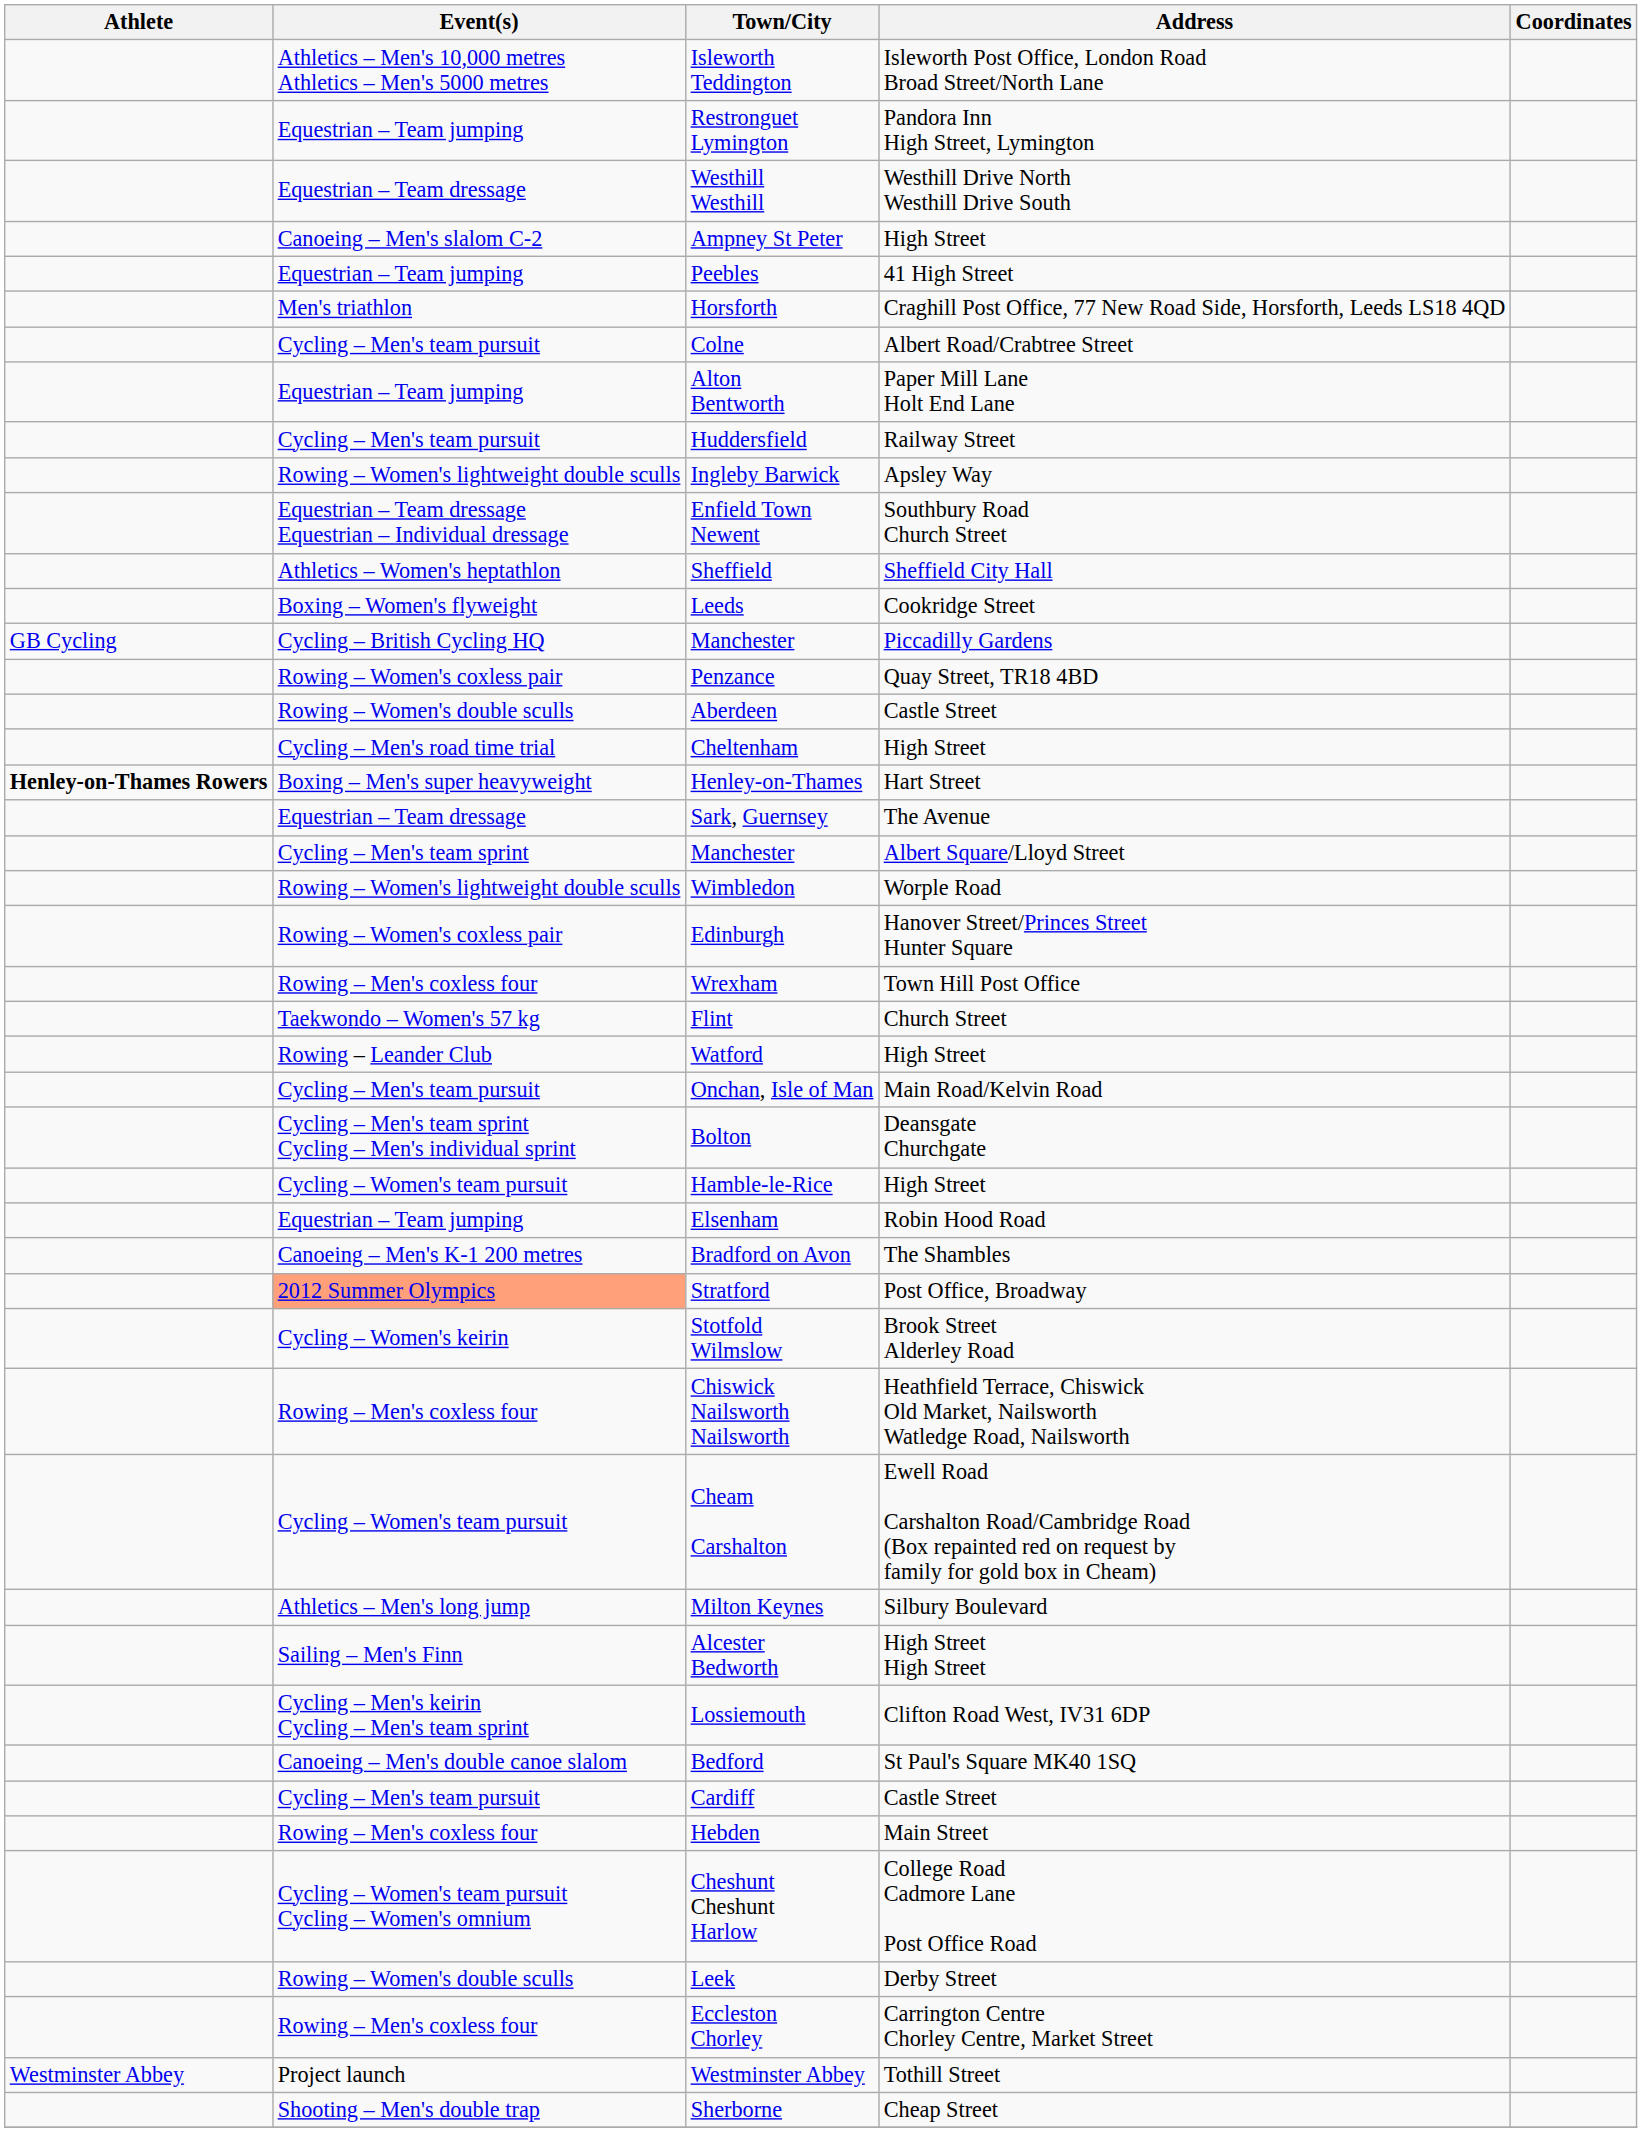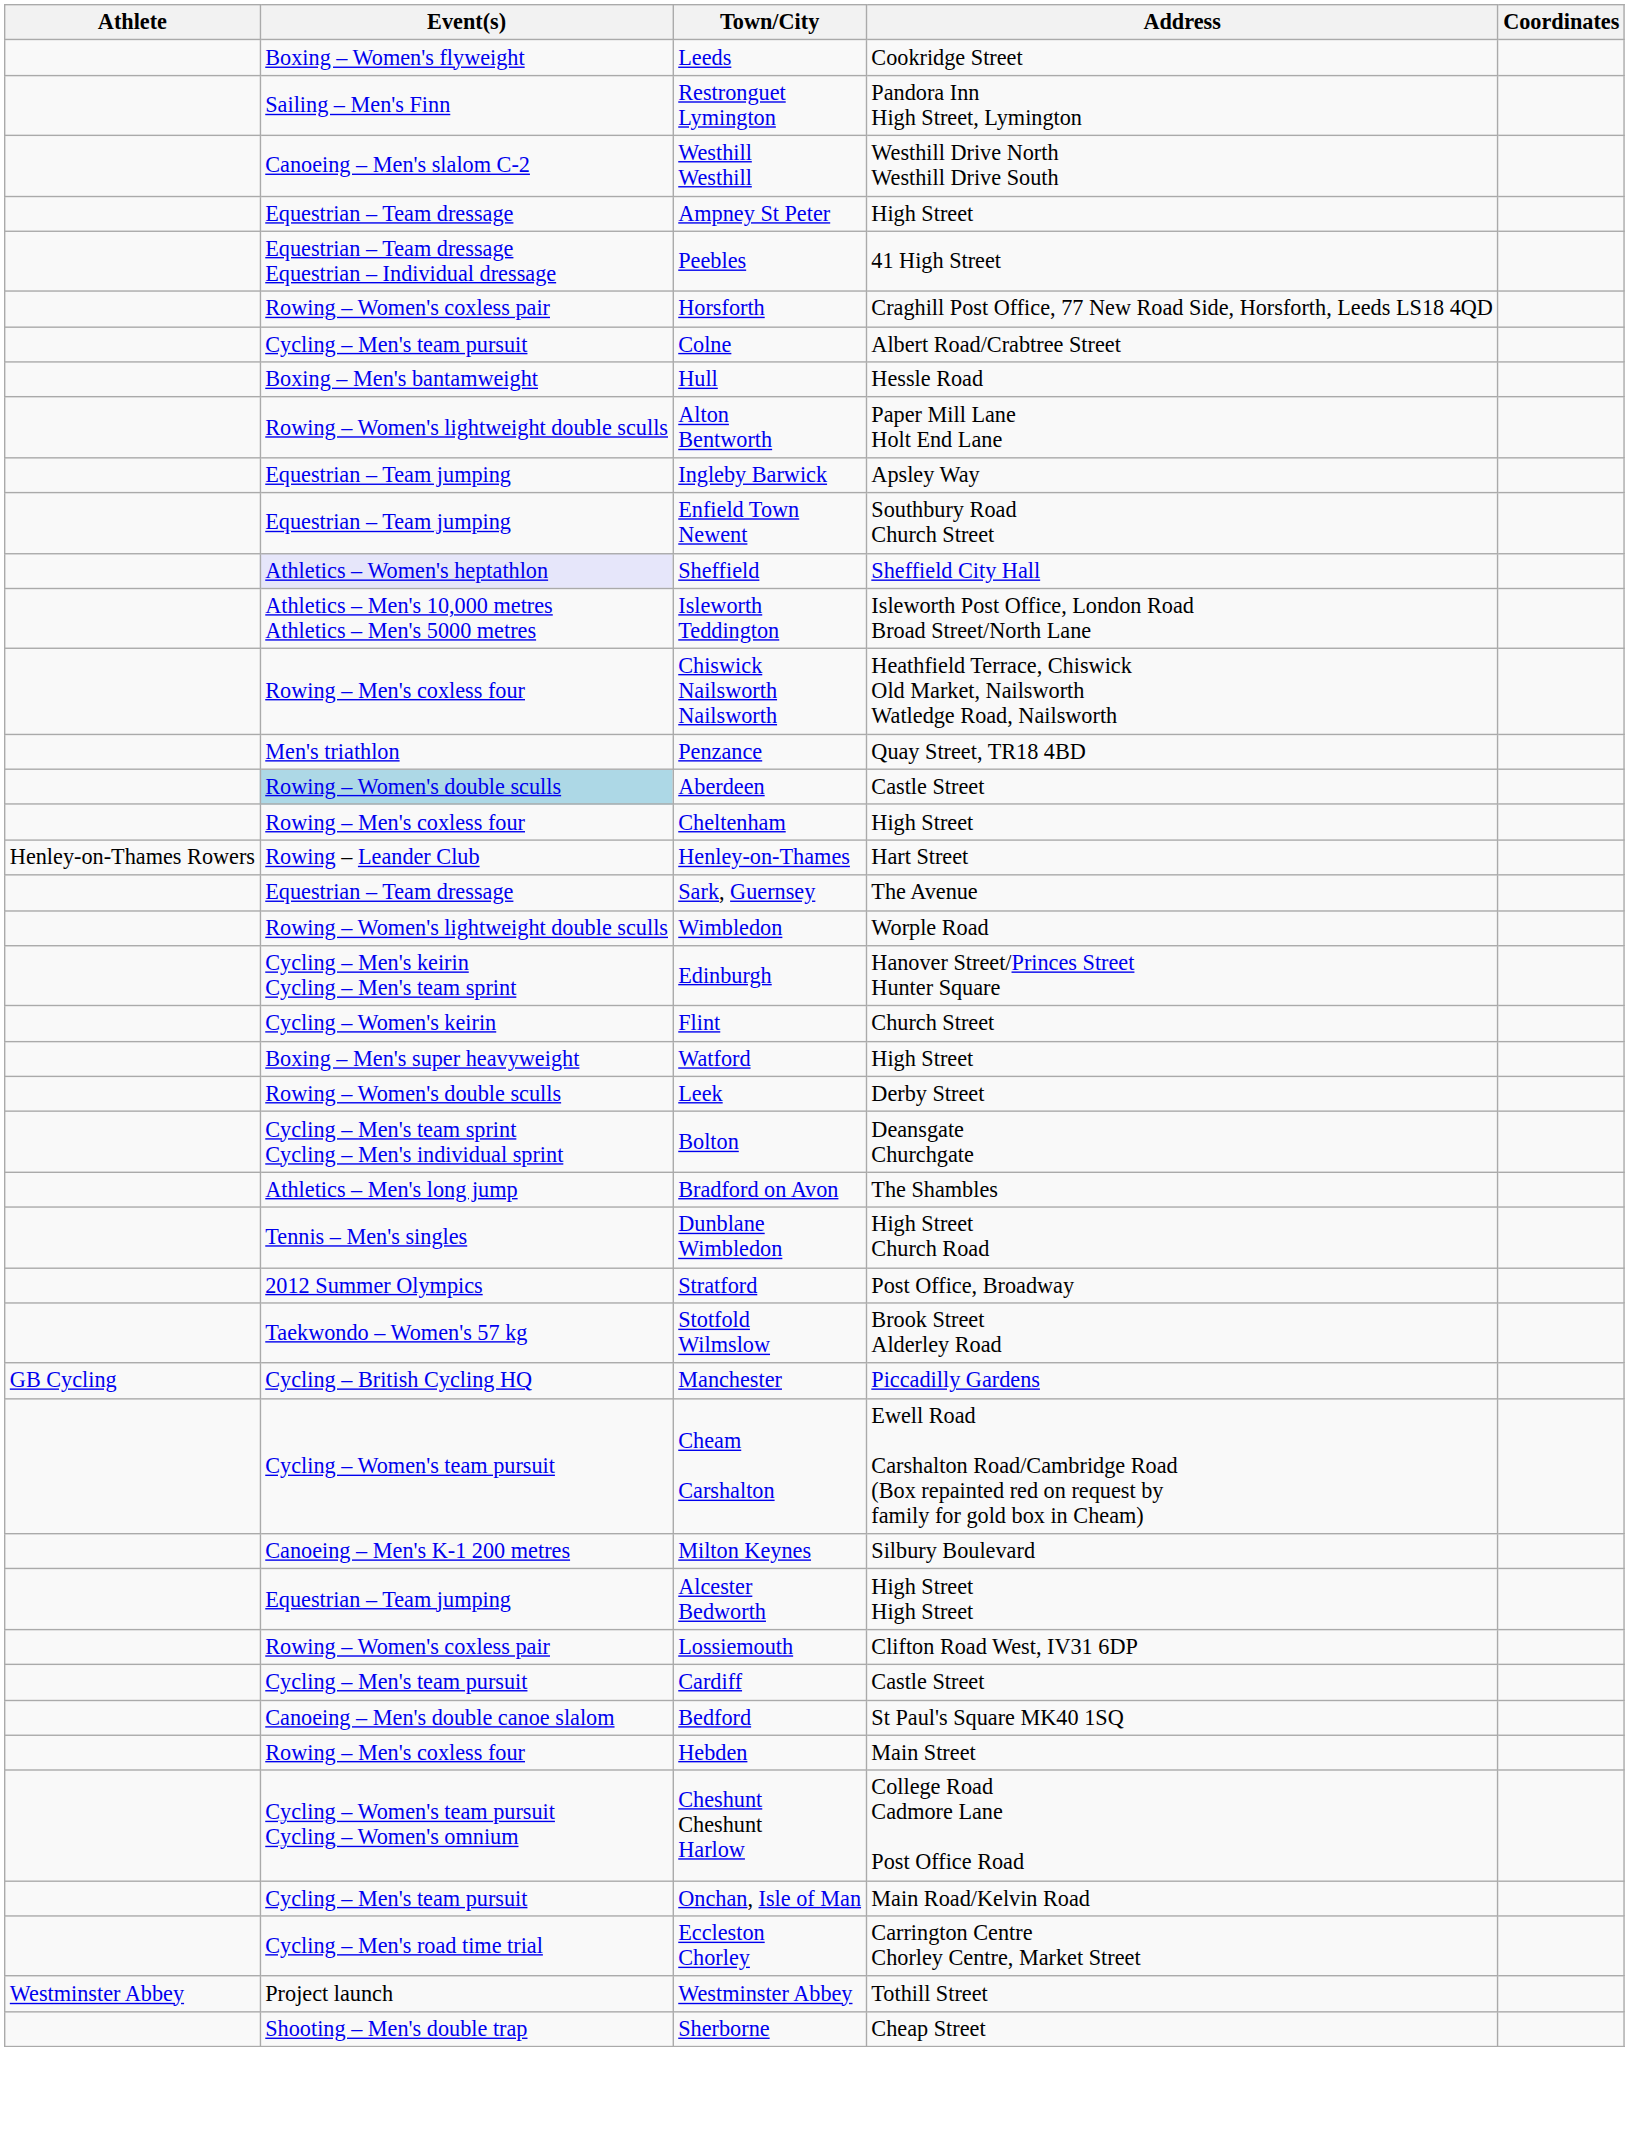rows swapped: (717, 605) <-> (741, 69)
(401, 130) Equestrian – Team jumping -> (358, 105) Sailing – Men's Finn
(402, 190) Equestrian – Team dressage -> (398, 165) Canoeing – Men's slalom C-2
(410, 238) Canoeing – Men's slalom C-2 -> (389, 213) Equestrian – Team dressage
(401, 273) Equestrian – Team jumping -> (411, 261) Equestrian – Team dressage Equestrian – Individual dressage
(345, 308) Men's triathlon -> (408, 308) Rowing – Women's coxless pair
+ row: (698, 379)
(401, 391) Equestrian – Team jumping -> (467, 427) Rowing – Women's lightweight double sculls
- row: (749, 439)
(479, 474) Rowing – Women's lightweight double sculls -> (388, 474) Equestrian – Team jumping
(423, 522) Equestrian – Team dressage Equestrian – Individual dressage -> (388, 522) Equestrian – Team jumping
(419, 570) no background -> (407, 570) lavender background
rows swapped: (743, 641) <-> (740, 1411)
(420, 676) Rowing – Women's coxless pair -> (332, 751) Men's triathlon
(426, 711) no background -> (413, 786) lightblue background
(416, 746) Cycling – Men's road time trial -> (395, 821) Rowing – Men's coxless four
(139, 782) bold -> (132, 857) normal
(435, 782) Boxing – Men's super heavyweight -> (372, 857) Rowing – Leander Club
- row: (743, 852)
(420, 935) Rowing – Women's coxless pair -> (391, 975) Cycling – Men's keirin Cycling – Men's team sprint
- row: (734, 983)
(409, 1018) Taekwondo – Women's 57 kg -> (381, 1023) Cycling – Women's keirin
(385, 1054) Rowing – Leander Club -> (422, 1058) Boxing – Men's super heavyweight
rows swapped: (782, 1089) <-> (713, 1978)
- row: (762, 1184)
- row: (734, 1220)
(430, 1255) Canoeing – Men's K-1 200 metres -> (391, 1189) Athletics – Men's long jump
+ row: (730, 1237)
(386, 1290) lightsalmon background -> (374, 1284) no background
(393, 1338) Cycling – Women's keirin -> (396, 1332) Taekwondo – Women's 57 kg
(404, 1606) Athletics – Men's long jump -> (418, 1551) Canoeing – Men's K-1 200 metres
(370, 1654) Sailing – Men's Finn -> (388, 1598) Equestrian – Team jumping
(403, 1714) Cycling – Men's keirin Cycling – Men's team sprint -> (408, 1646) Rowing – Women's coxless pair
rows swapped: (727, 1762) <-> (723, 1798)
(408, 2026) Rowing – Men's coxless four -> (404, 1945) Cycling – Men's road time trial
